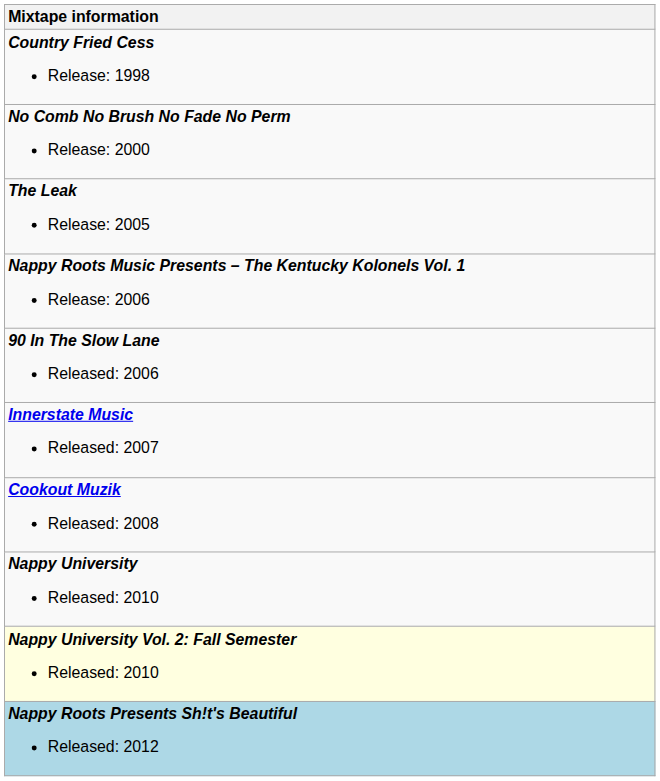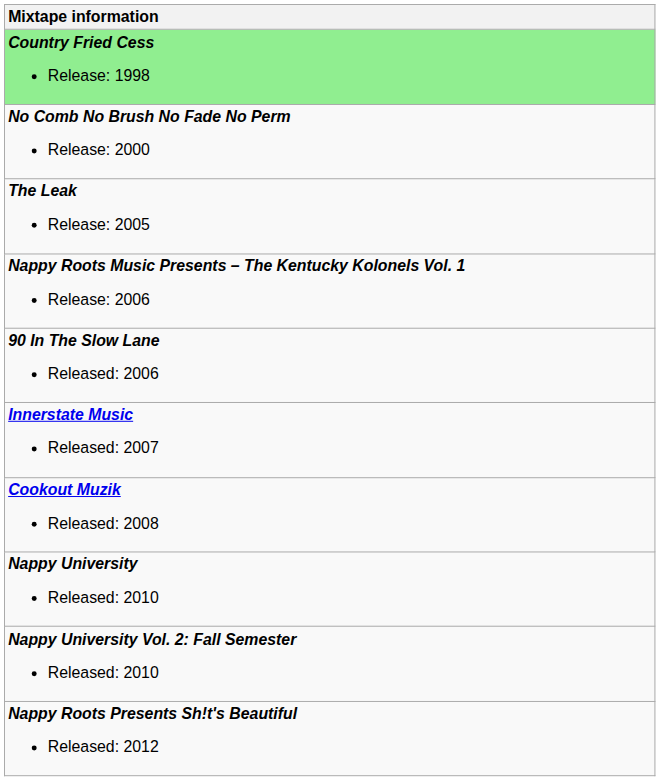(330, 59) no background -> (330, 59) lightgreen background
(330, 656) lightyellow background -> (330, 656) no background
(330, 731) lightblue background -> (330, 731) no background
